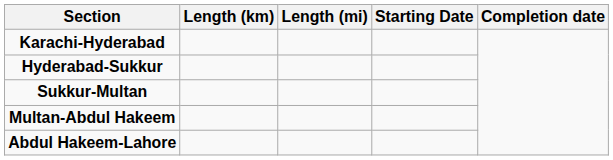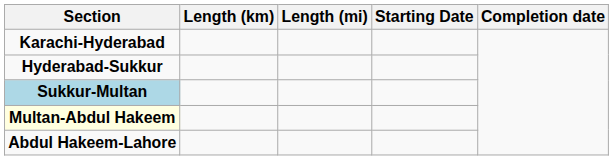(92, 92) no background -> (92, 92) lightblue background
(92, 117) no background -> (92, 117) lightyellow background
